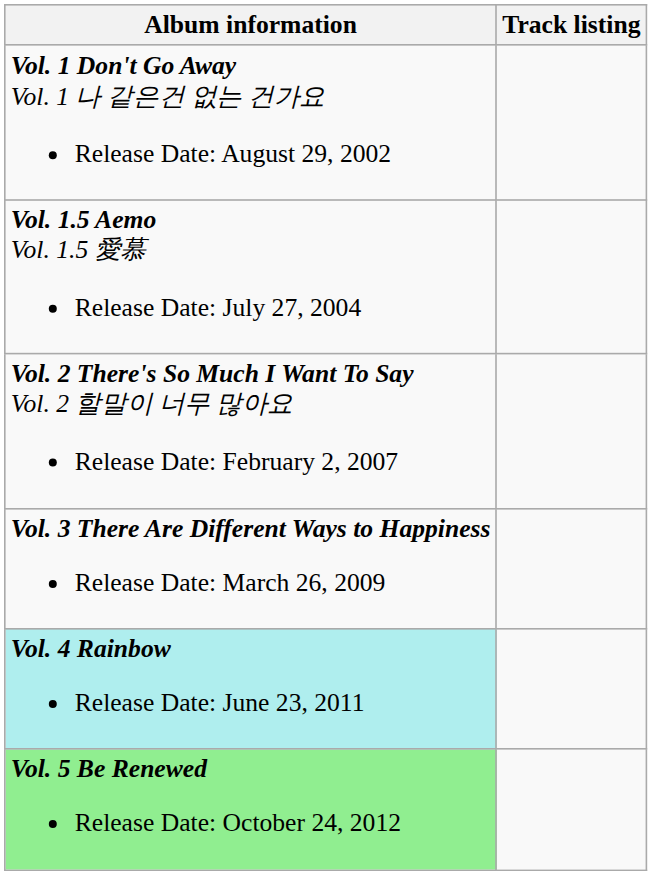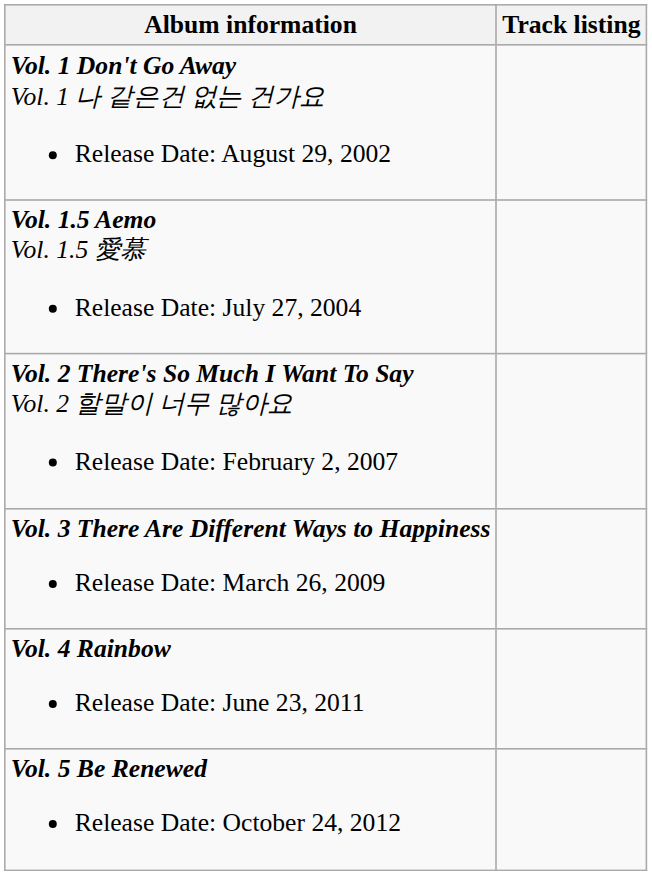(251, 676) paleturquoise background -> (251, 676) no background
(251, 797) lightgreen background -> (251, 797) no background
